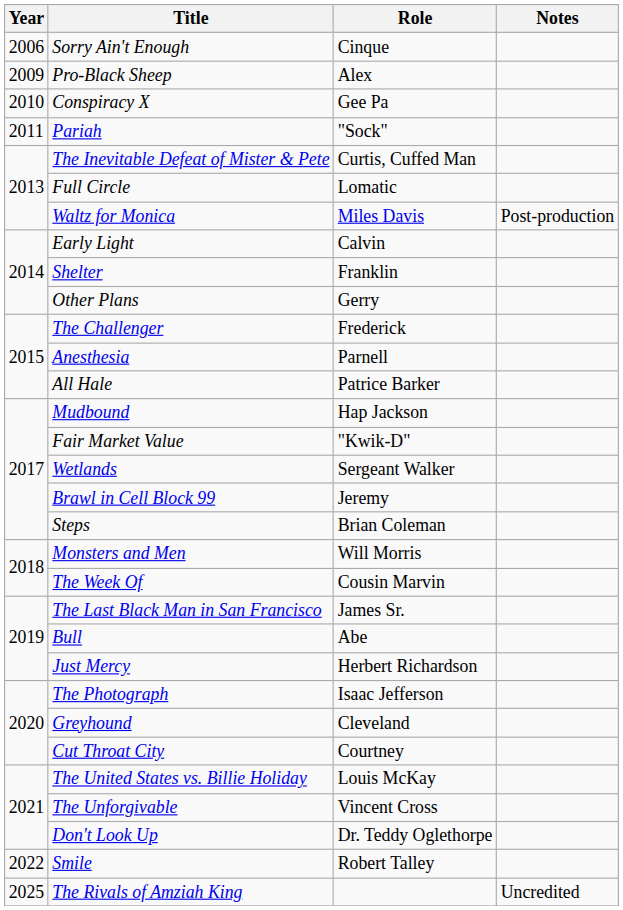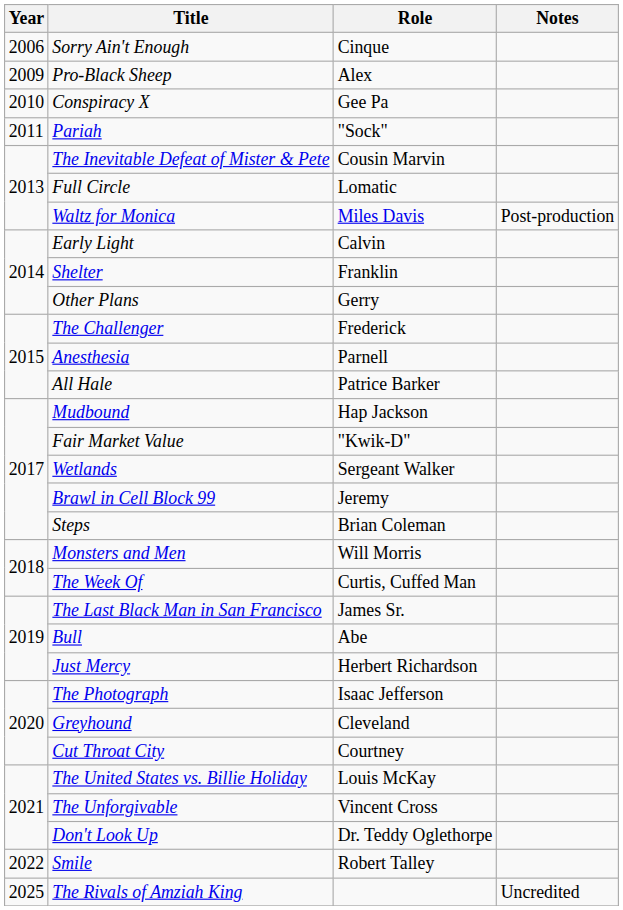(407, 159) Curtis, Cuffed Man -> (391, 159) Cousin Marvin
(391, 581) Cousin Marvin -> (407, 581) Curtis, Cuffed Man
